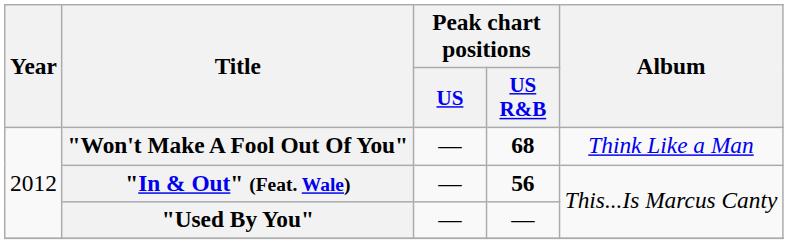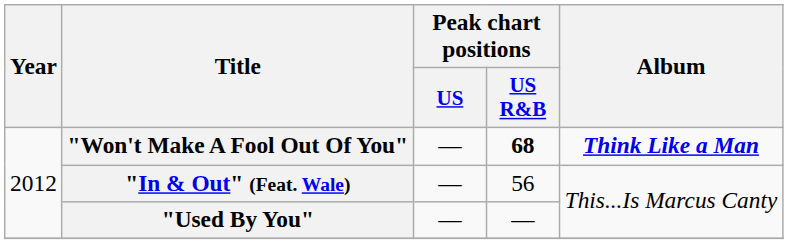(671, 145) normal -> (671, 145) bold
(523, 182) bold -> (523, 182) normal
